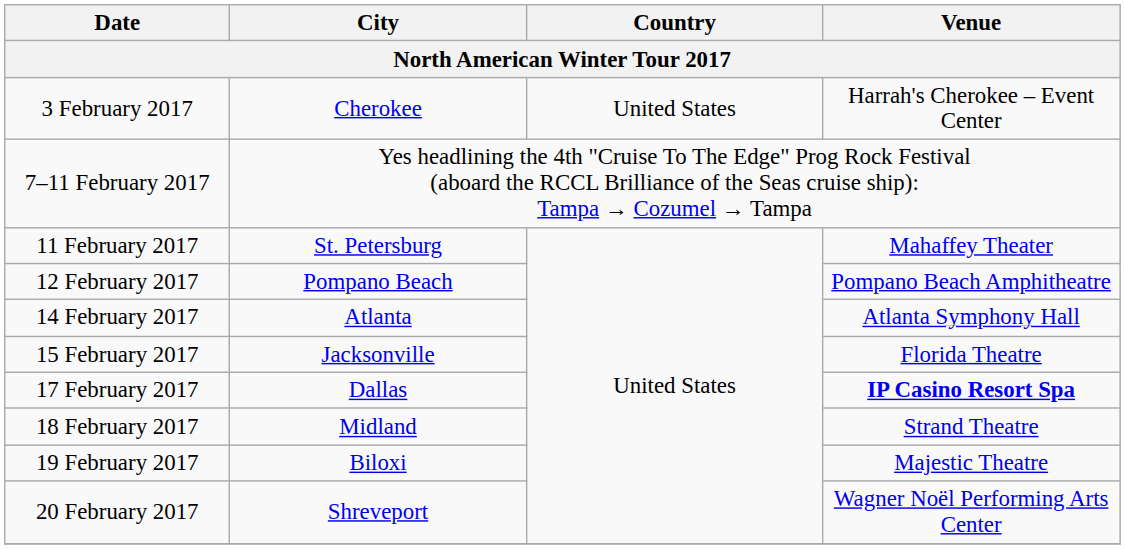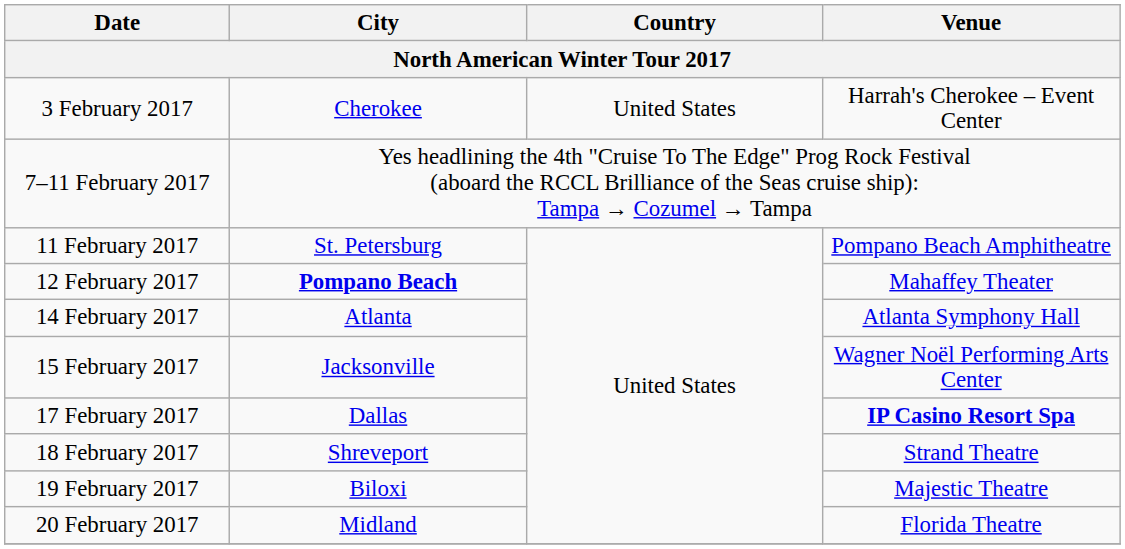(971, 245) Mahaffey Theater -> (971, 245) Pompano Beach Amphitheatre
(378, 281) normal -> (378, 281) bold
(971, 281) Pompano Beach Amphitheatre -> (971, 281) Mahaffey Theater
(971, 353) Florida Theatre -> (971, 366) Wagner Noël Performing Arts Center
(378, 426) Midland -> (378, 452) Shreveport
(378, 511) Shreveport -> (378, 524) Midland
(971, 511) Wagner Noël Performing Arts Center -> (971, 524) Florida Theatre
